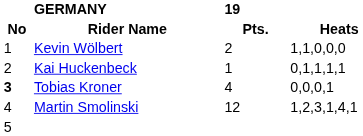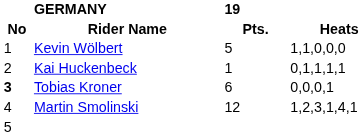(228, 48) 2 -> (228, 48) 5
(228, 88) 4 -> (228, 88) 6
